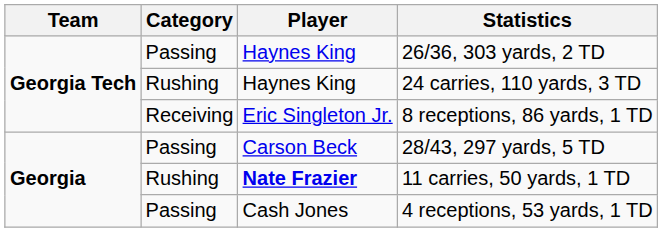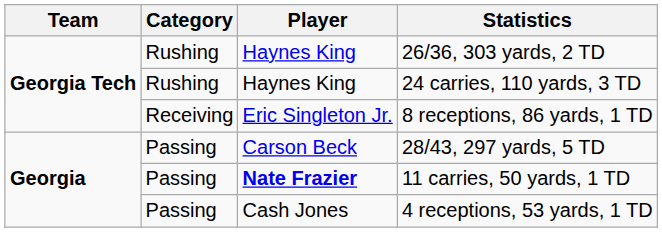(181, 52) Passing -> (182, 52) Rushing
(182, 178) Rushing -> (181, 178) Passing
